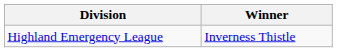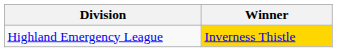(250, 36) no background -> (250, 36) gold background
